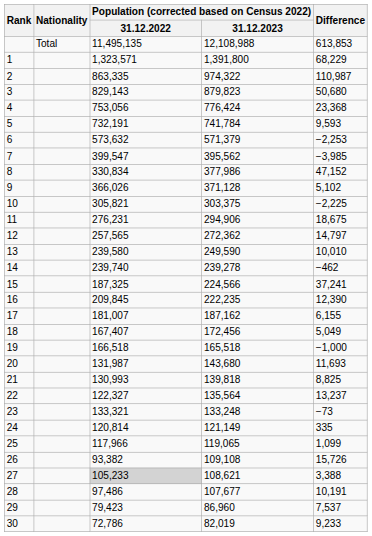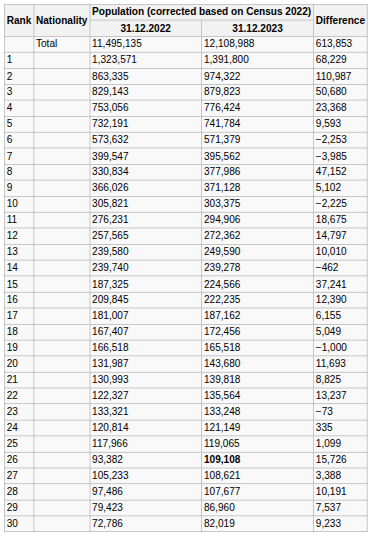(222, 460) normal -> (222, 460) bold
(110, 476) lightgrey background -> (110, 476) no background
